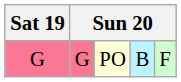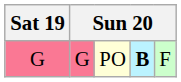(143, 58) normal -> (143, 58) bold
